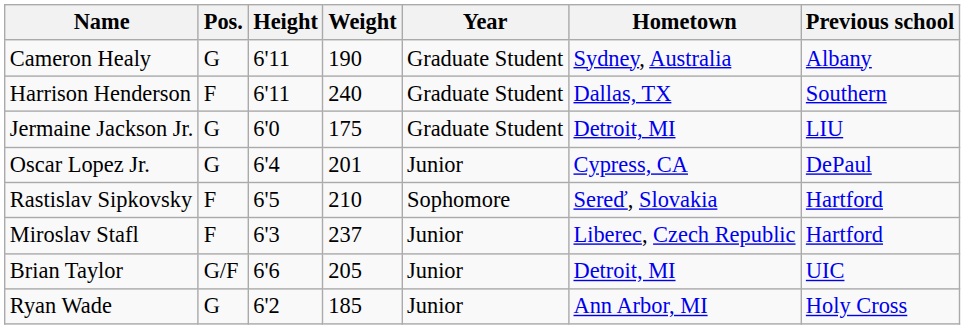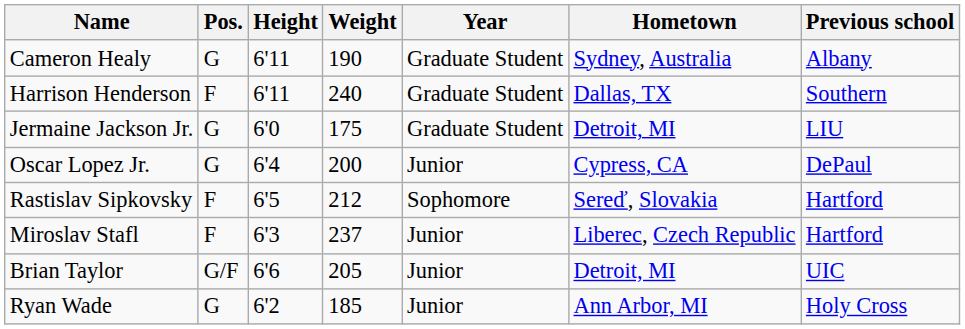(345, 164) 201 -> (345, 164) 200
(345, 199) 210 -> (345, 199) 212
